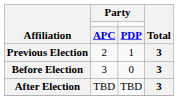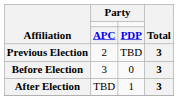(131, 52) 1 -> (131, 52) TBD
(131, 87) TBD -> (131, 87) 1
